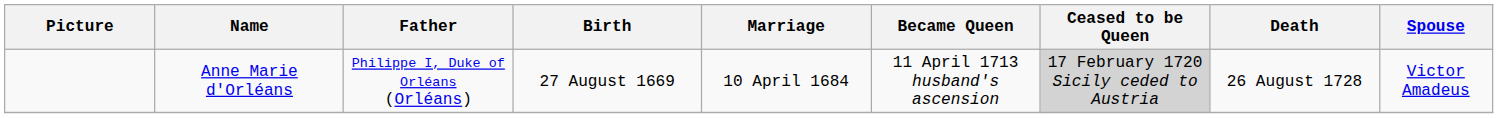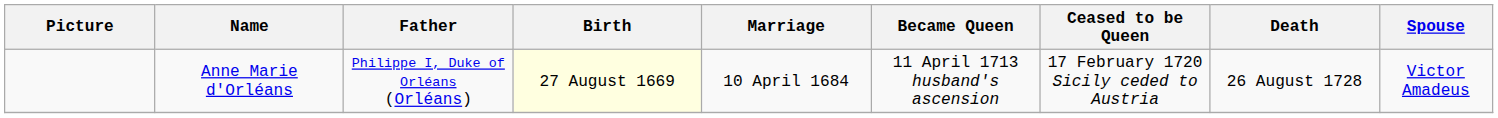(607, 81) no background -> (607, 81) lightyellow background
(1125, 81) lightgrey background -> (1125, 81) no background
